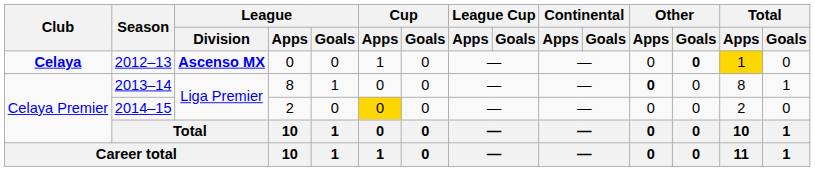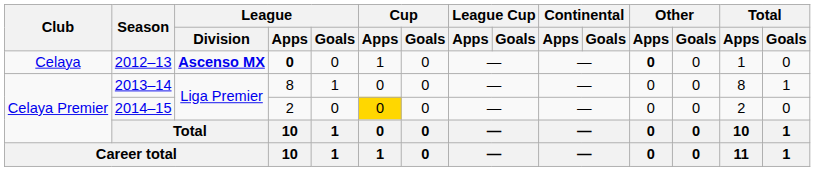(58, 62) bold -> (58, 62) normal
(290, 62) normal -> (290, 62) bold
(651, 62) normal -> (651, 62) bold
(696, 62) bold -> (696, 62) normal
(741, 62) gold background -> (741, 62) no background
(651, 85) bold -> (651, 85) normal
